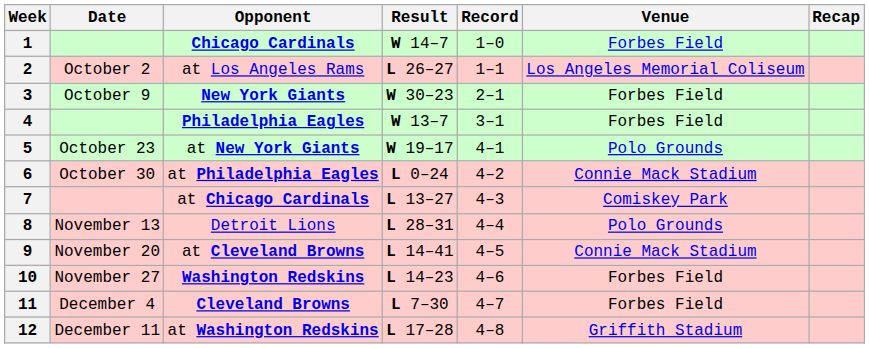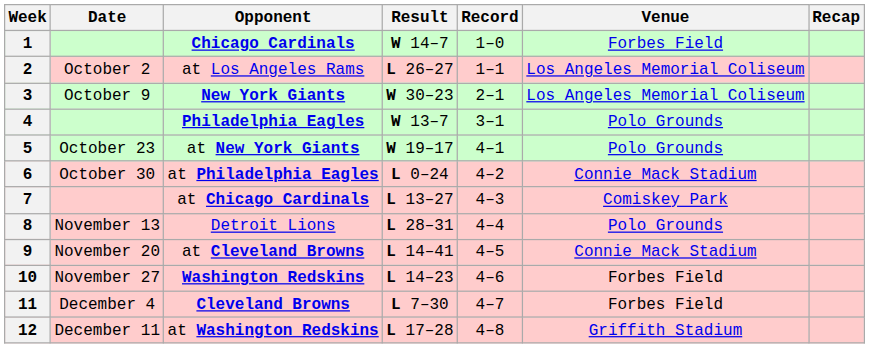(665, 96) Forbes Field -> (665, 96) Los Angeles Memorial Coliseum
(665, 122) Forbes Field -> (665, 122) Polo Grounds
